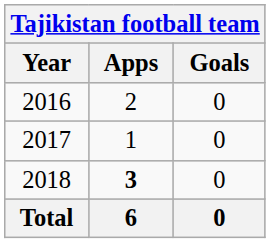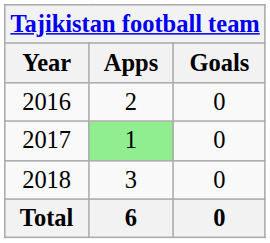(131, 140) no background -> (131, 140) lightgreen background
(131, 179) bold -> (131, 179) normal
